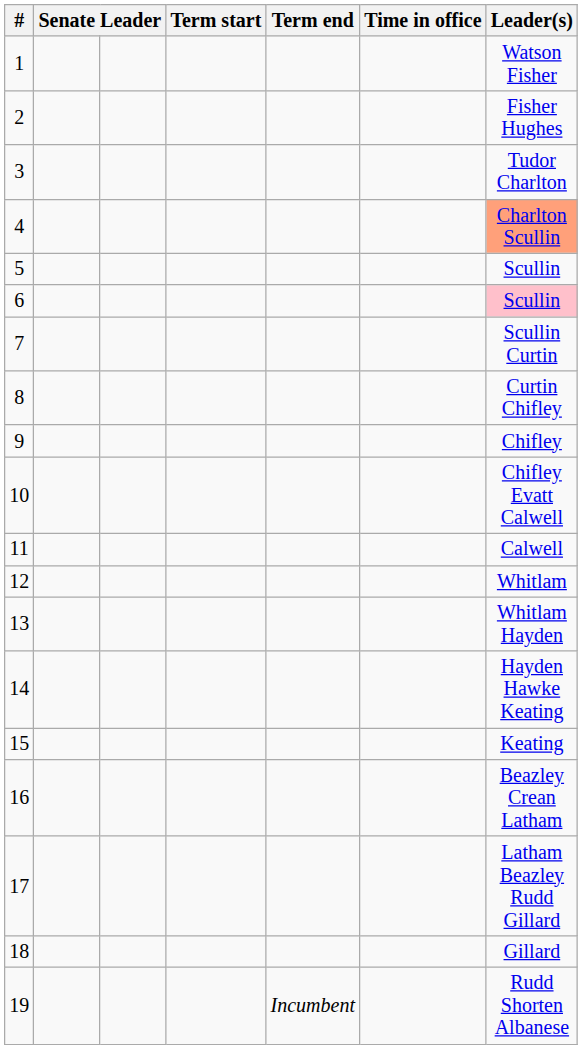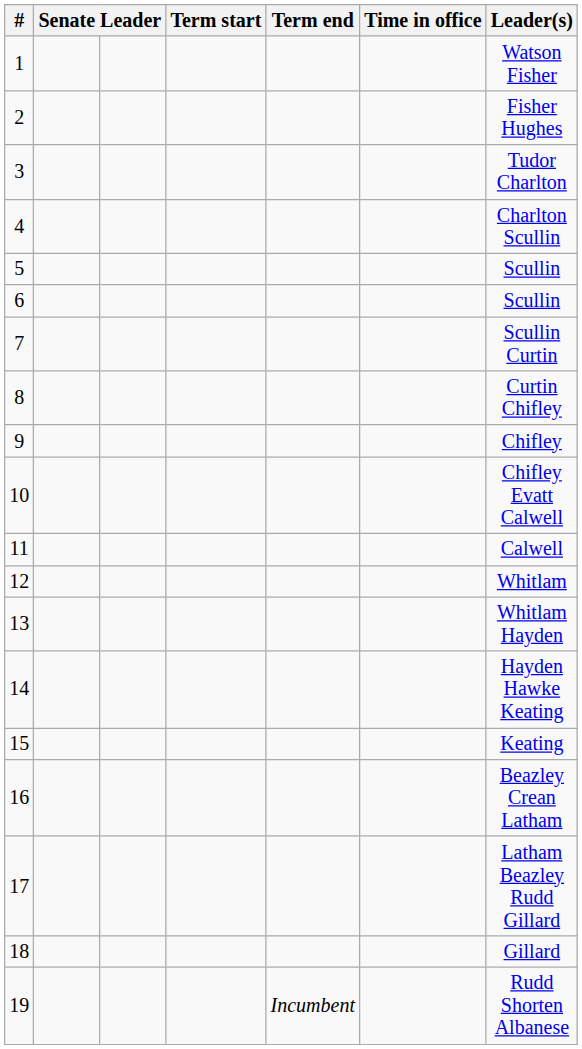(532, 225) lightsalmon background -> (532, 225) no background
(532, 300) pink background -> (532, 300) no background
